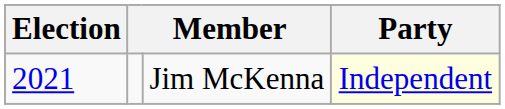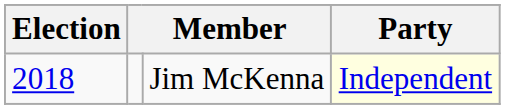(43, 78) 2021 -> (43, 78) 2018
